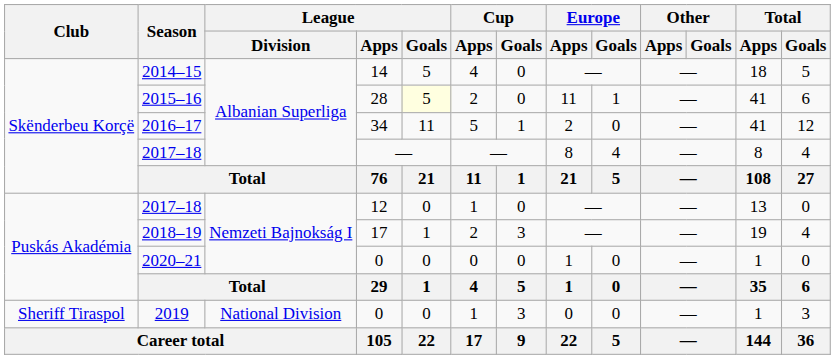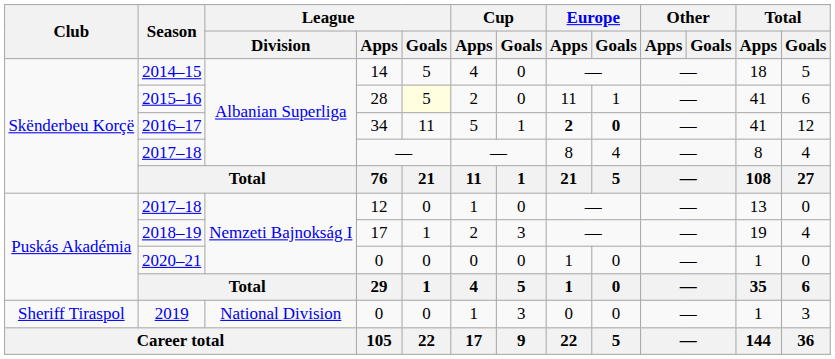(569, 125) normal -> (569, 125) bold
(616, 125) normal -> (616, 125) bold
